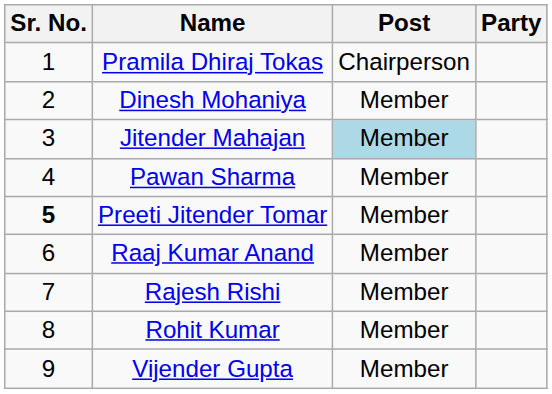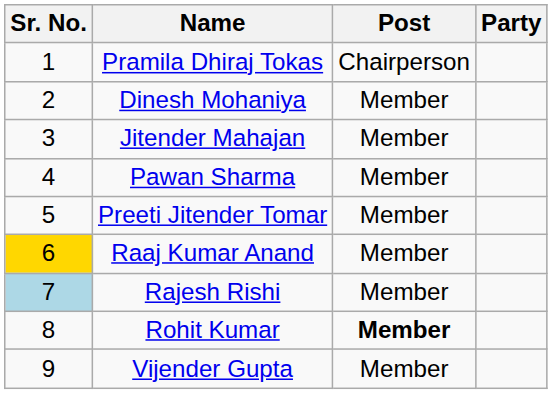(404, 138) lightblue background -> (404, 138) no background
(49, 215) bold -> (49, 215) normal
(49, 253) no background -> (49, 253) gold background
(49, 291) no background -> (49, 291) lightblue background
(404, 330) normal -> (404, 330) bold
